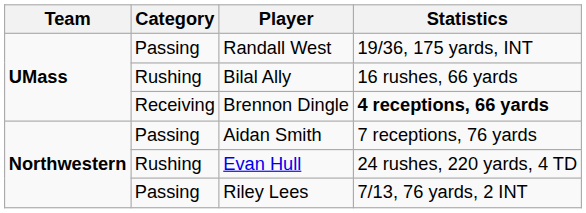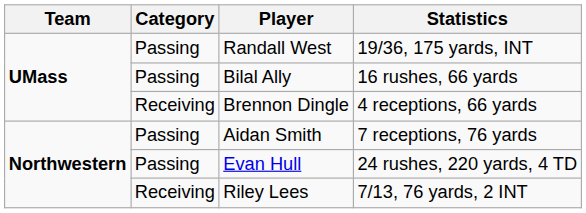(168, 77) Rushing -> (167, 77) Passing
(453, 105) bold -> (447, 105) normal
(168, 163) Rushing -> (167, 163) Passing
(167, 192) Passing -> (175, 192) Receiving
